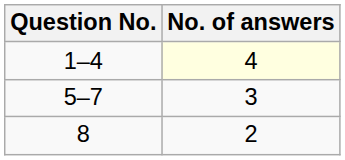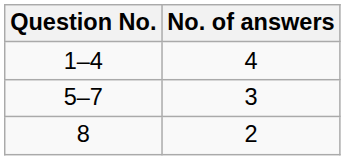(251, 60) lightyellow background -> (251, 60) no background
